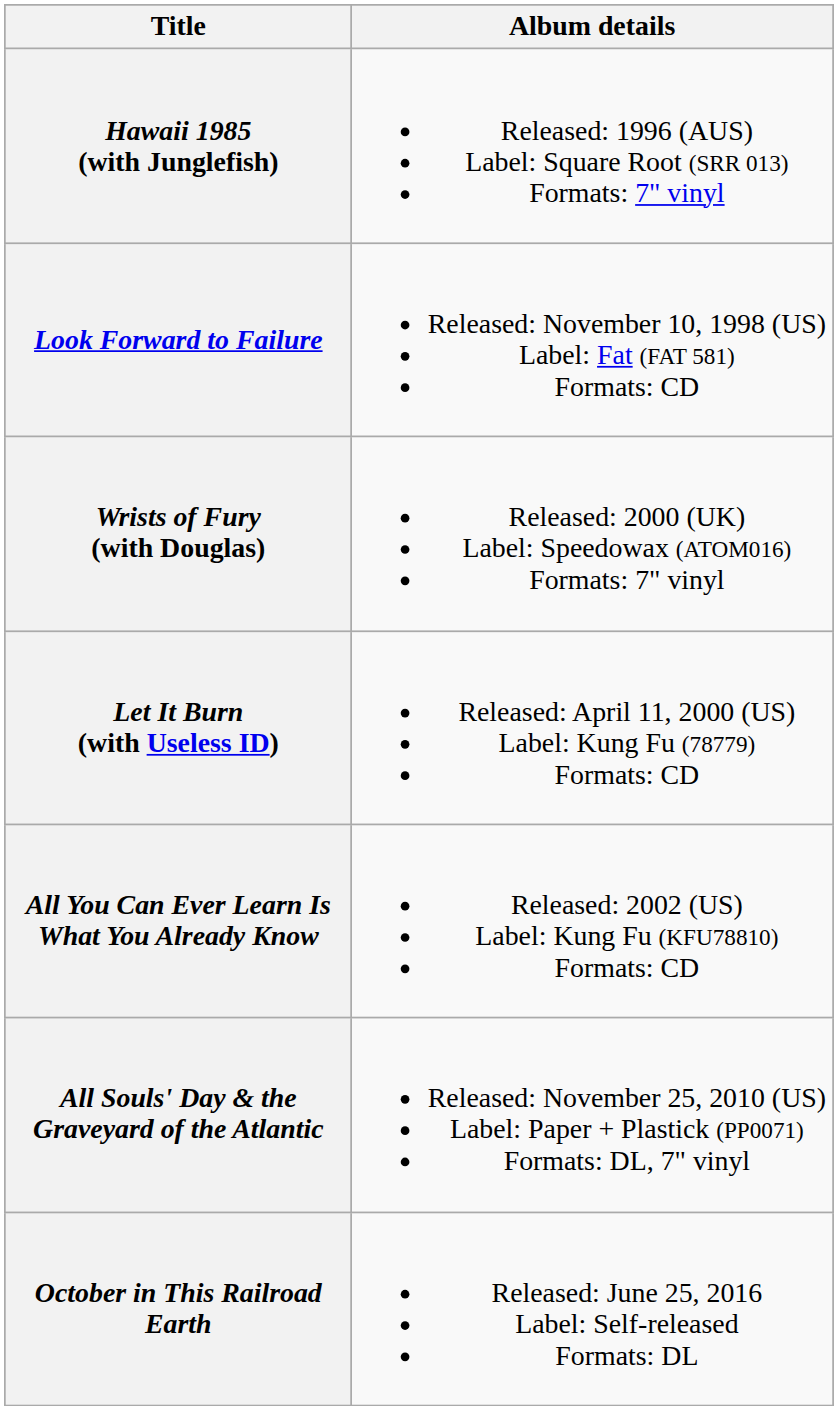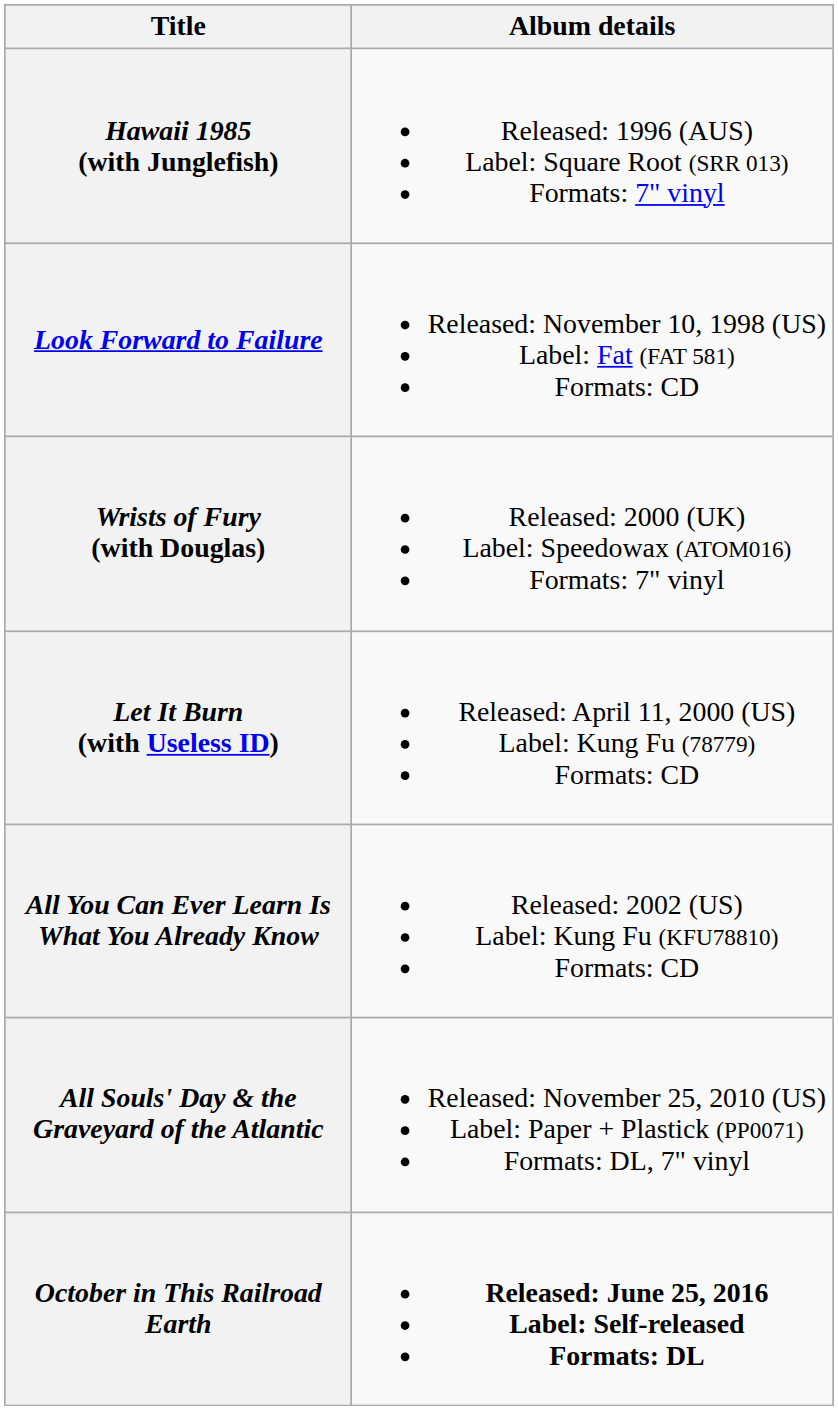(592, 1324) normal -> (592, 1324) bold
